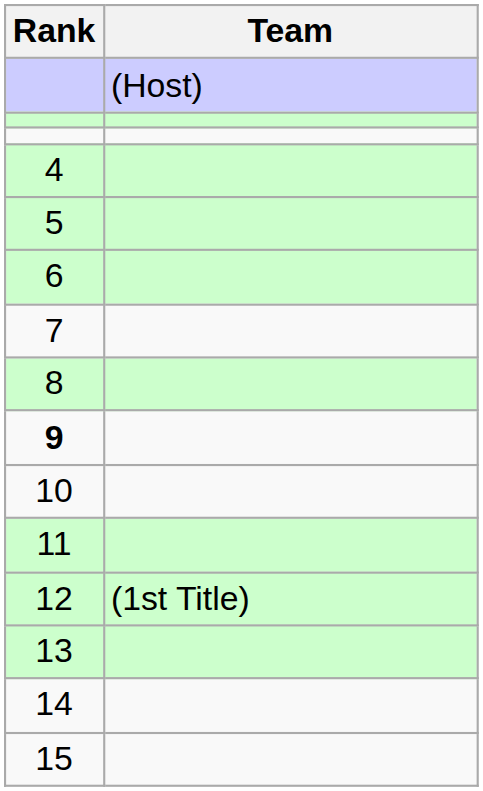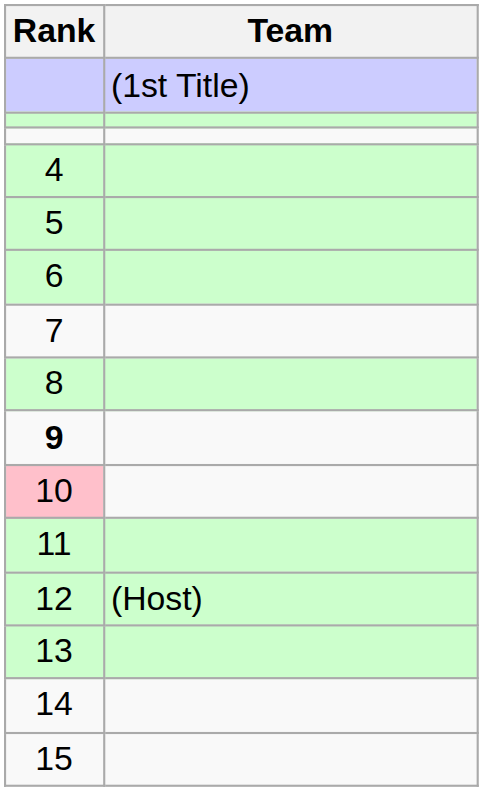(157, 84) (Host) -> (180, 84) (1st Title)
(54, 490) no background -> (54, 490) pink background
(180, 597) (1st Title) -> (157, 597) (Host)
